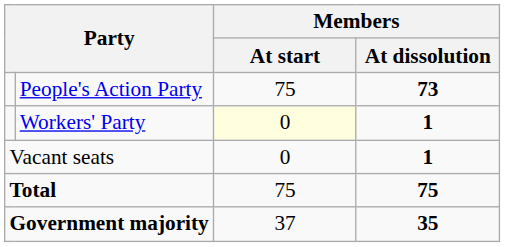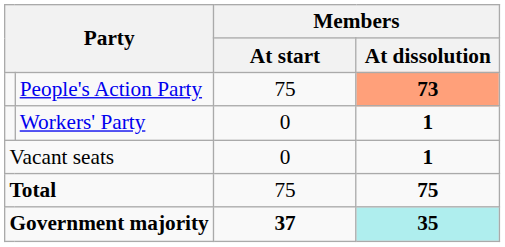(428, 88) no background -> (428, 88) lightsalmon background
(285, 122) lightyellow background -> (285, 122) no background
(285, 223) normal -> (285, 223) bold
(428, 223) no background -> (428, 223) paleturquoise background
